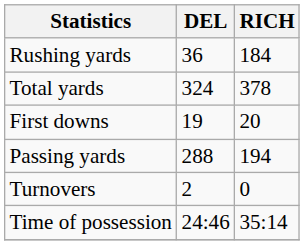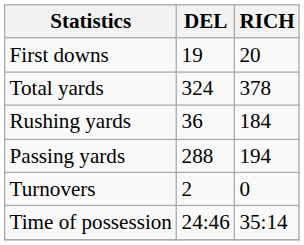rows swapped: (59, 121) <-> (70, 54)
